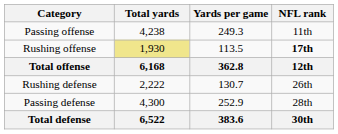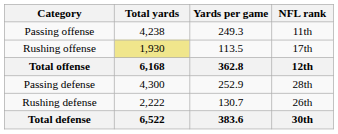(302, 48) bold -> (302, 48) normal
rows swapped: (59, 102) <-> (59, 84)
